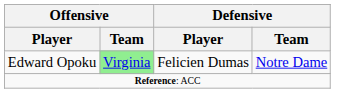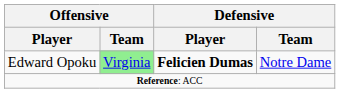(203, 62) normal -> (205, 62) bold
